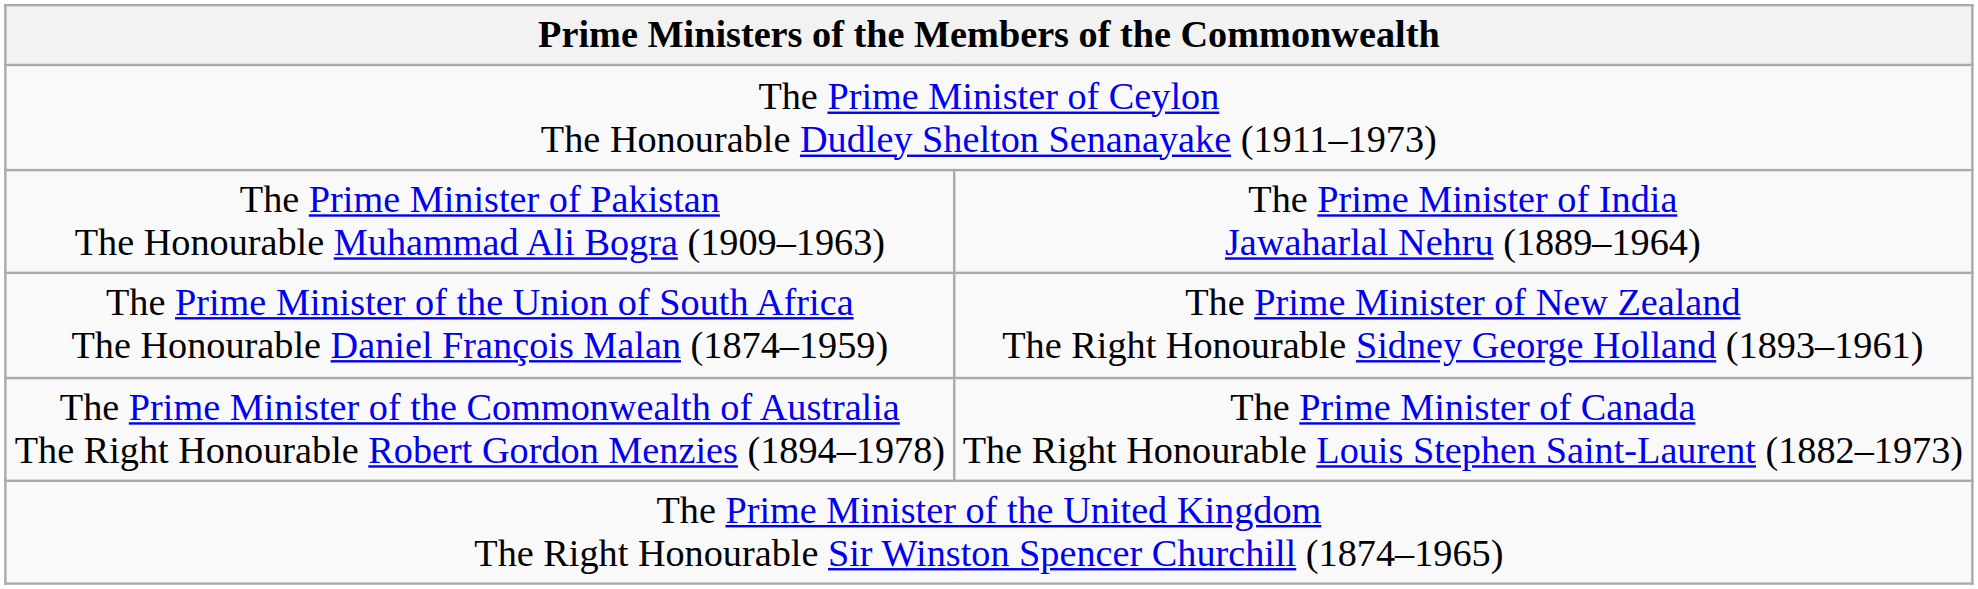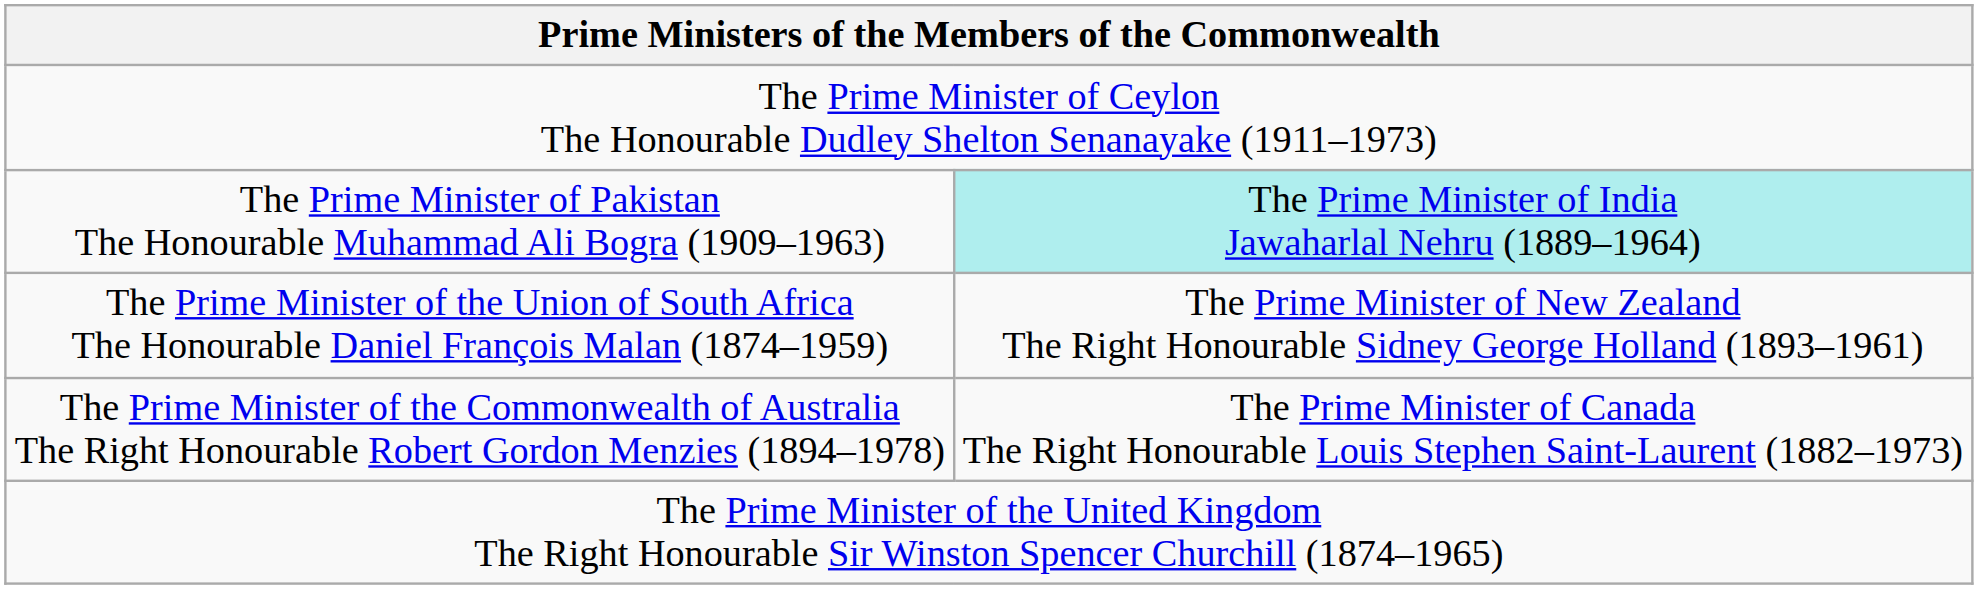(1463, 220) no background -> (1463, 220) paleturquoise background
